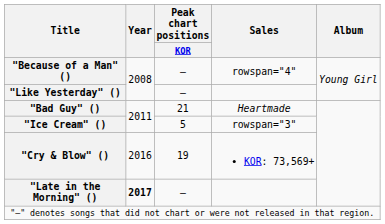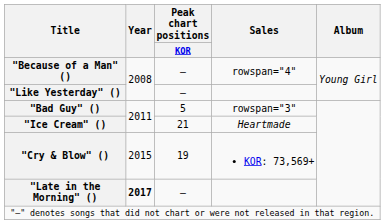(183, 108) 21 -> (183, 108) 5
(264, 108) Heartmade -> (264, 108) rowspan="3"
(183, 124) 5 -> (183, 124) 21
(264, 124) rowspan="3" -> (264, 124) Heartmade
(140, 156) 2016 -> (140, 156) 2015
